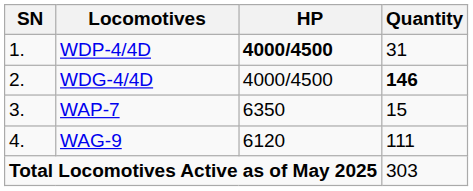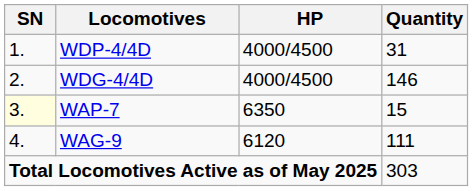(288, 49) bold -> (288, 49) normal
(402, 79) bold -> (402, 79) normal
(17, 110) no background -> (17, 110) lightyellow background
